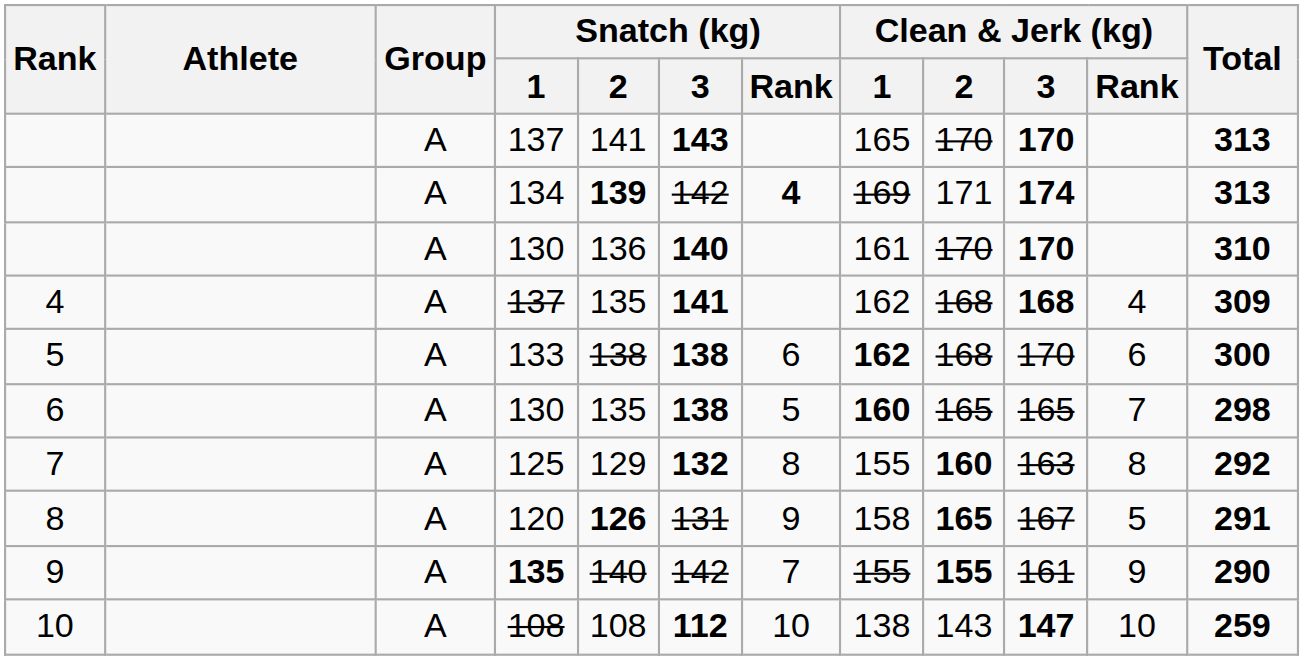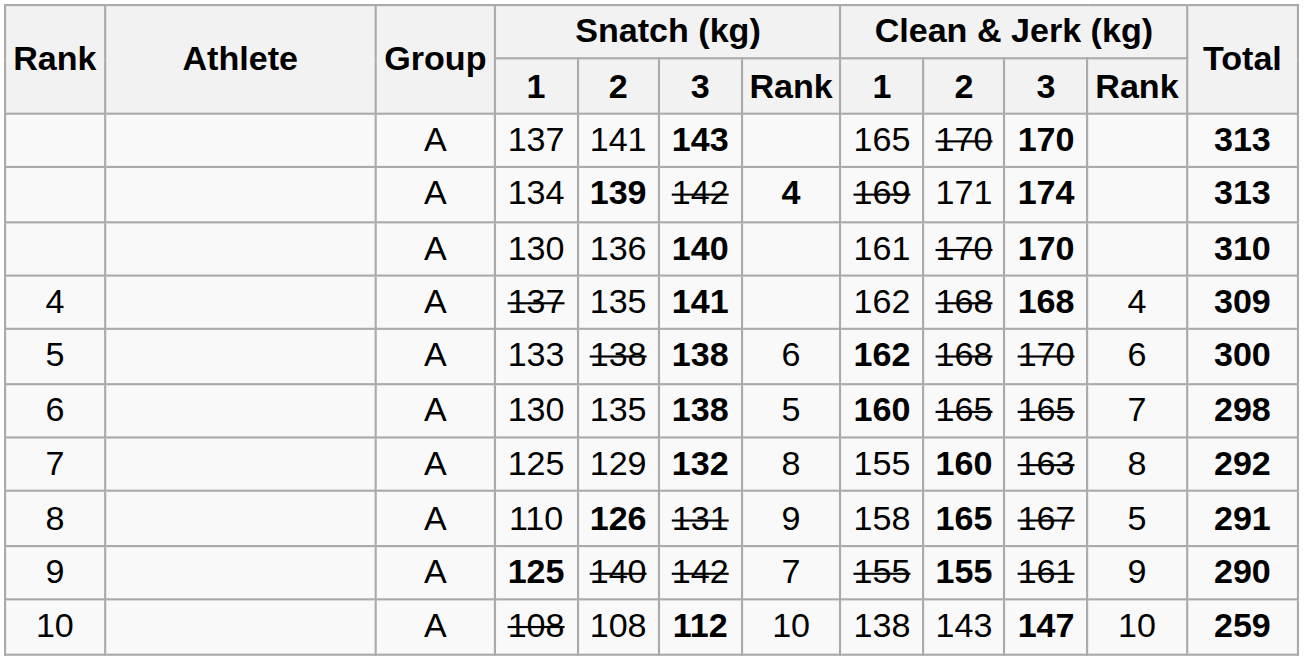(536, 517) 120 -> (536, 517) 110
(536, 572) 135 -> (536, 572) 125
